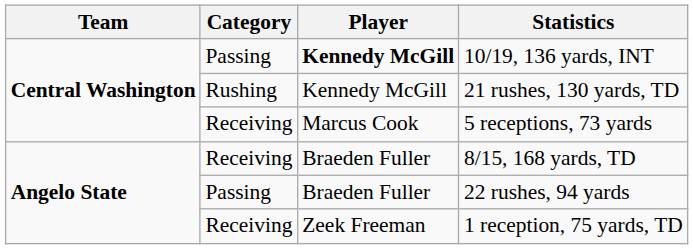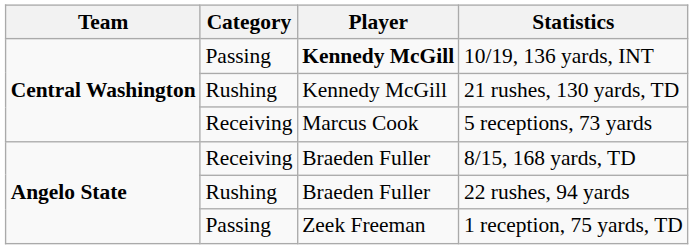(238, 191) Passing -> (241, 191) Rushing
(249, 225) Receiving -> (238, 225) Passing
